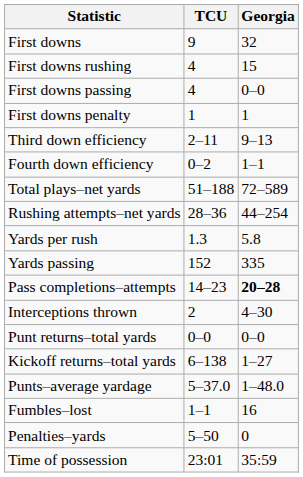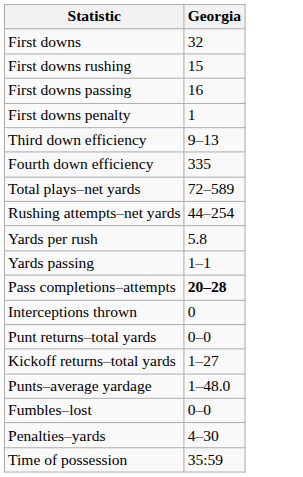- column: (211, 16)
(253, 90) 0–0 -> (195, 90) 16
(253, 164) 1–1 -> (199, 164) 335
(253, 262) 335 -> (199, 262) 1–1
(257, 312) 4–30 -> (192, 312) 0
(249, 410) 16 -> (199, 410) 0–0
(245, 435) 0 -> (203, 435) 4–30
